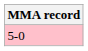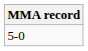(16, 35) pink background -> (16, 35) no background
